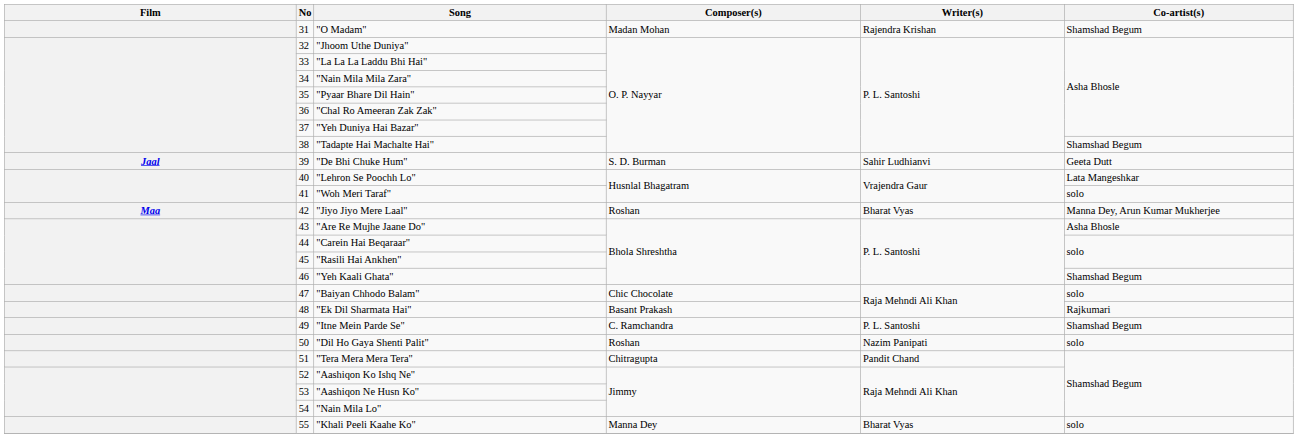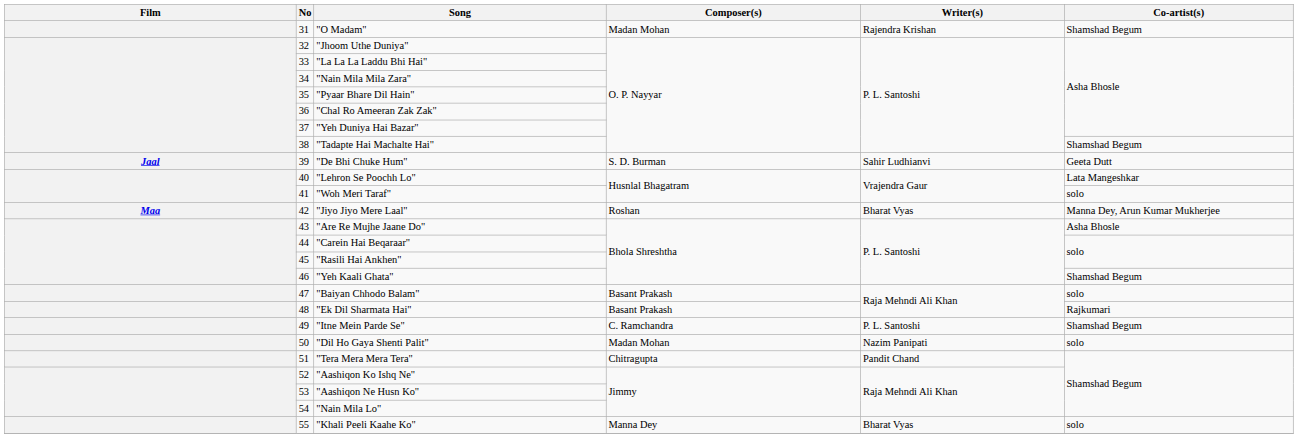(641, 293) Chic Chocolate -> (640, 293) Basant Prakash
(624, 342) Roshan -> (639, 342) Madan Mohan
